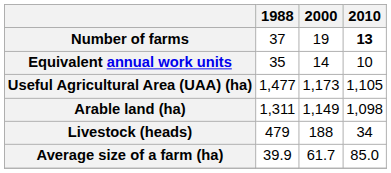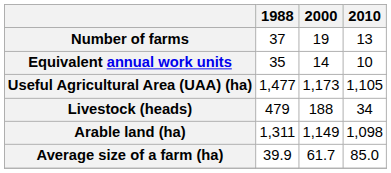(365, 39) bold -> (365, 39) normal
rows swapped: (130, 132) <-> (130, 109)
